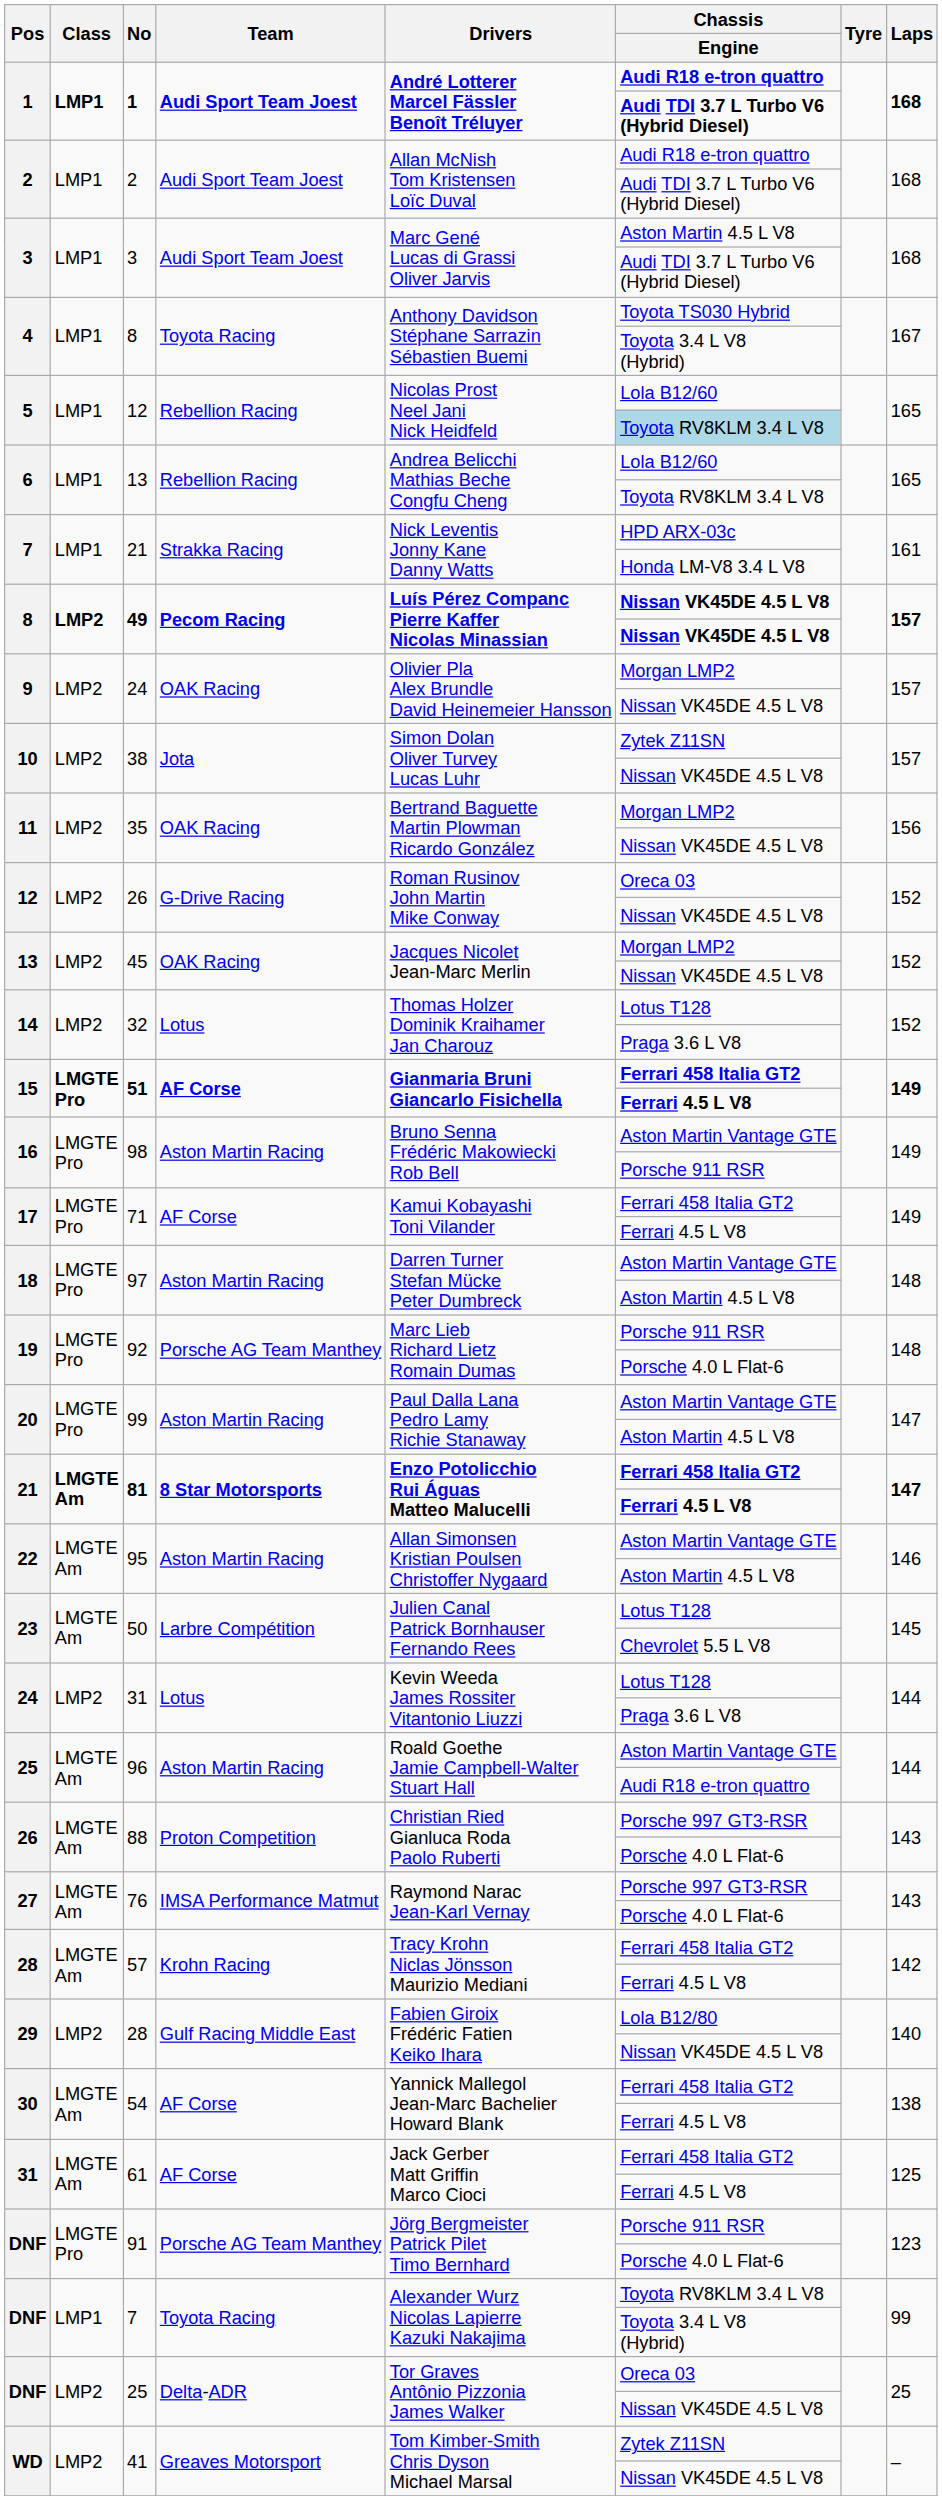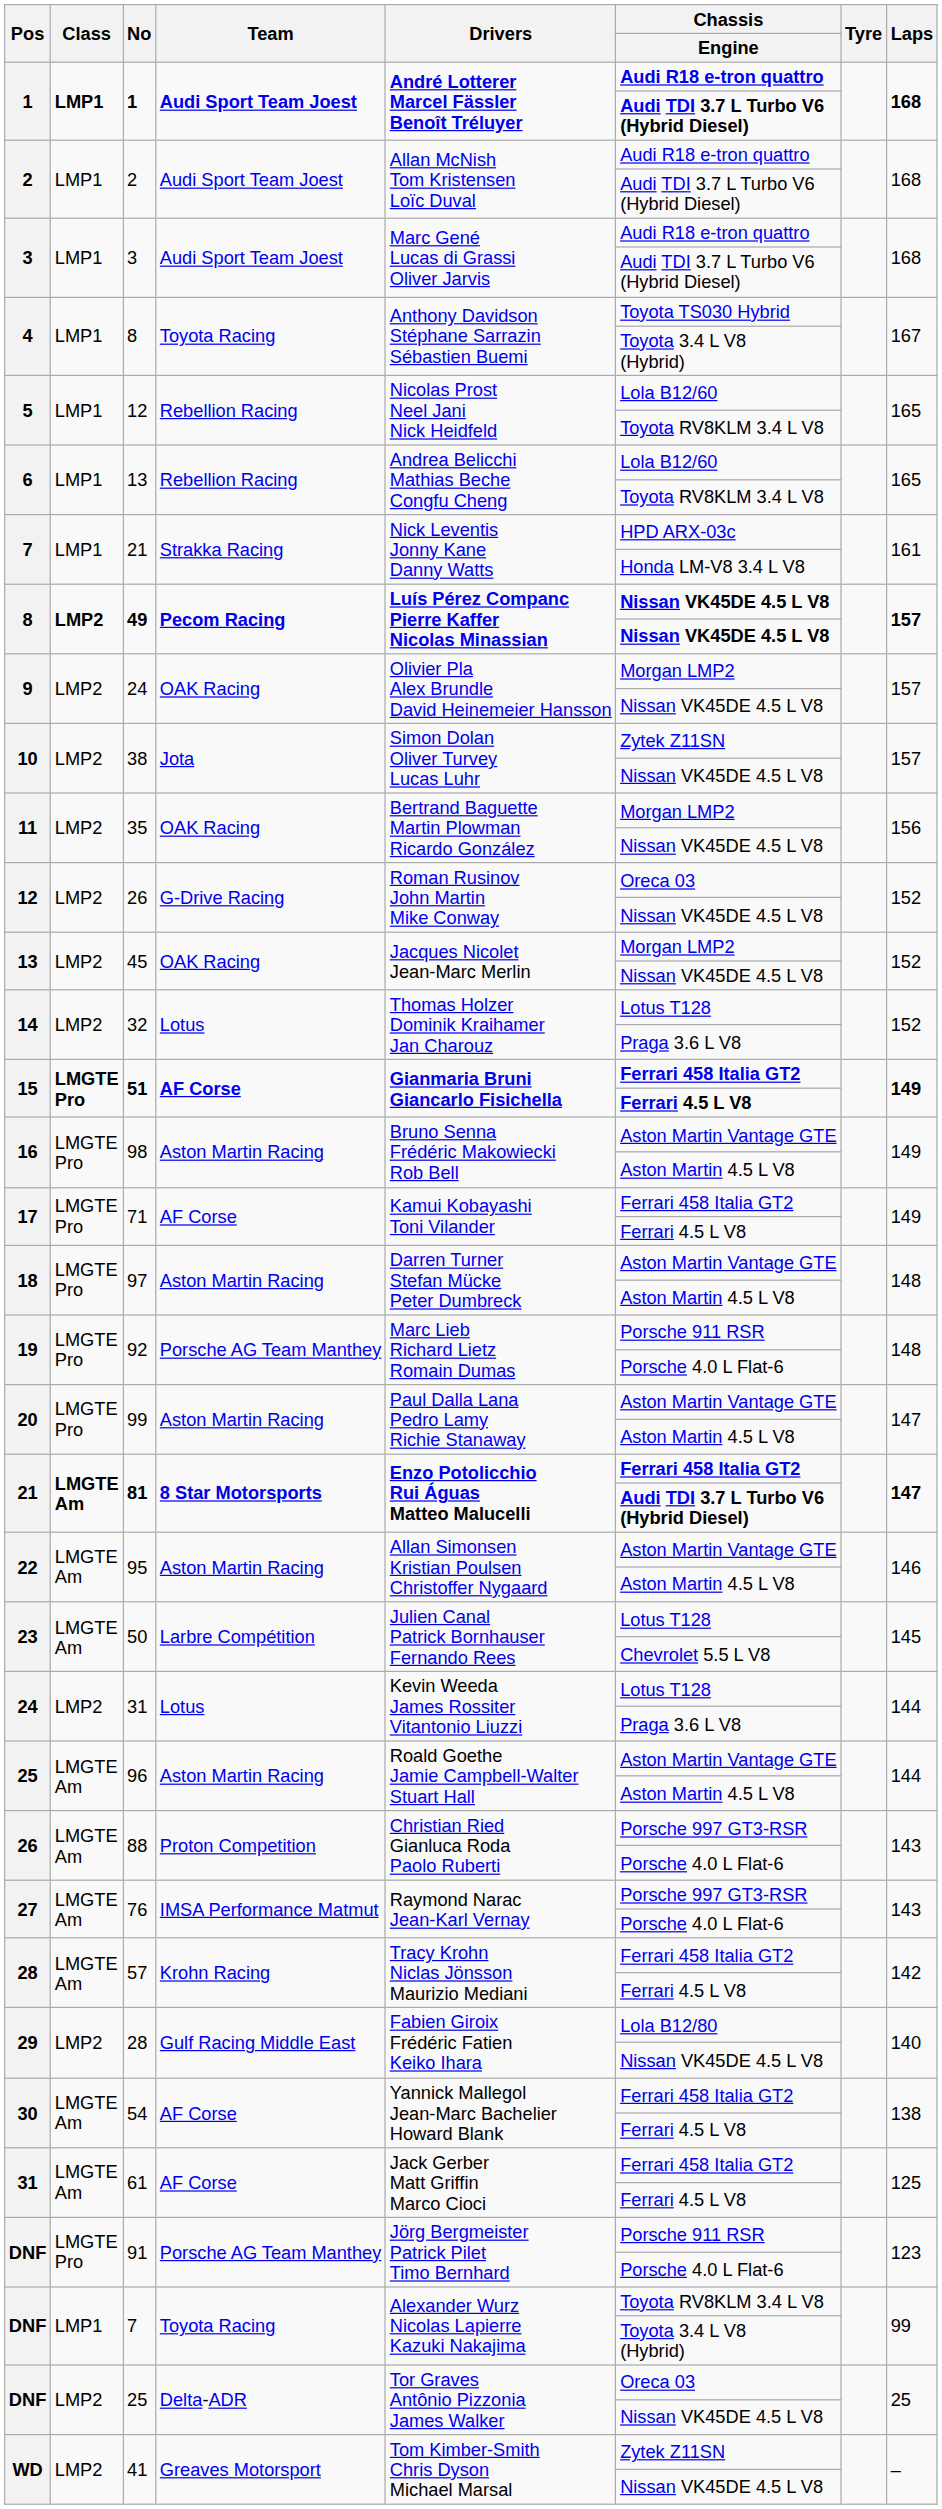(707, 233) Aston Martin 4.5 L V8 -> (715, 233) Audi R18 e-tron quattro
(722, 427) lightblue background -> (722, 427) no background
(692, 1170) Porsche 911 RSR -> (707, 1170) Aston Martin 4.5 L V8
(686, 1506) Ferrari 4.5 L V8 -> (722, 1508) Audi TDI 3.7 L Turbo V6 (Hybrid Diesel)
(715, 1785) Audi R18 e-tron quattro -> (707, 1794) Aston Martin 4.5 L V8
